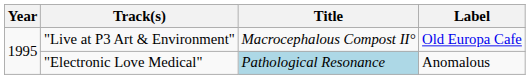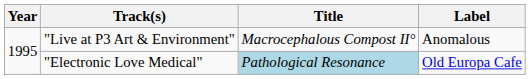(472, 39) Old Europa Cafe -> (456, 39) Anomalous
(456, 62) Anomalous -> (472, 62) Old Europa Cafe
